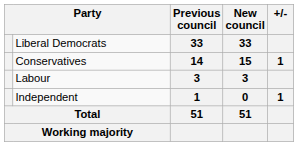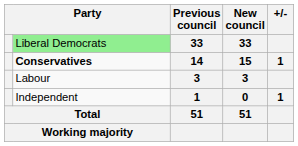(61, 43) no background -> (61, 43) lightgreen background
(51, 61) normal -> (54, 61) bold
